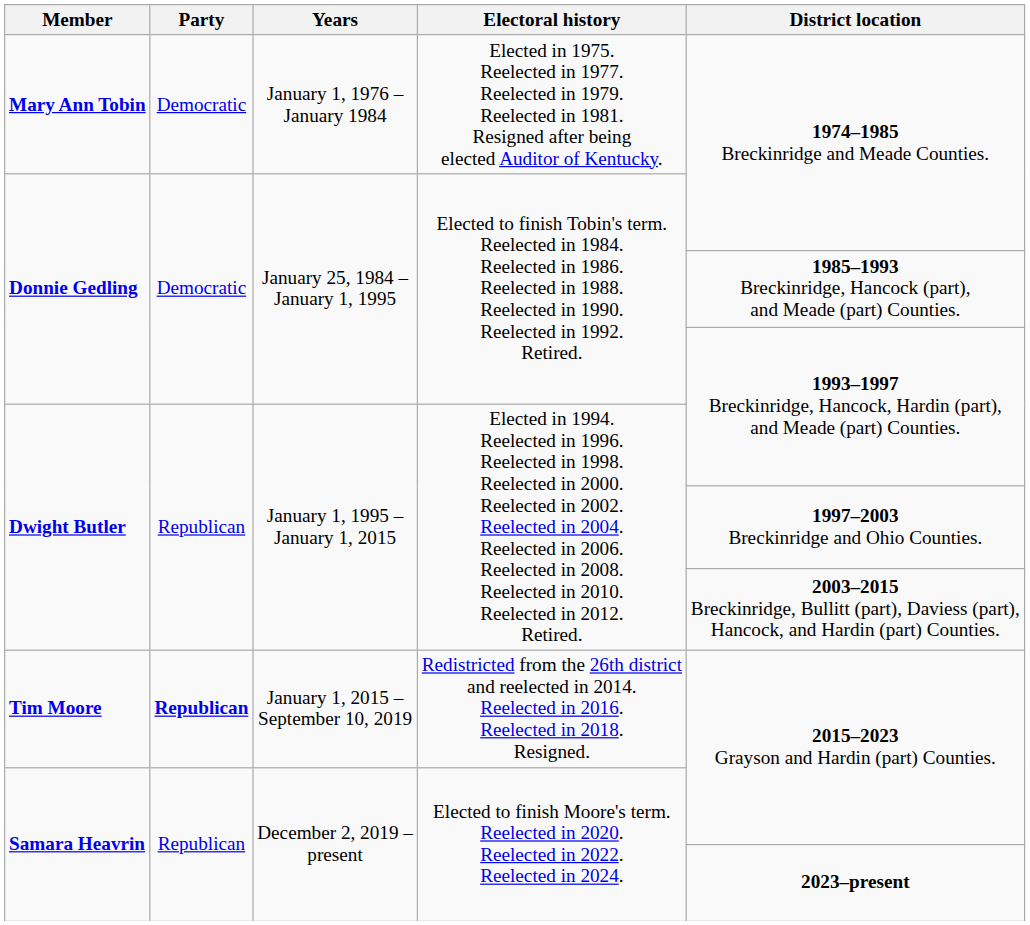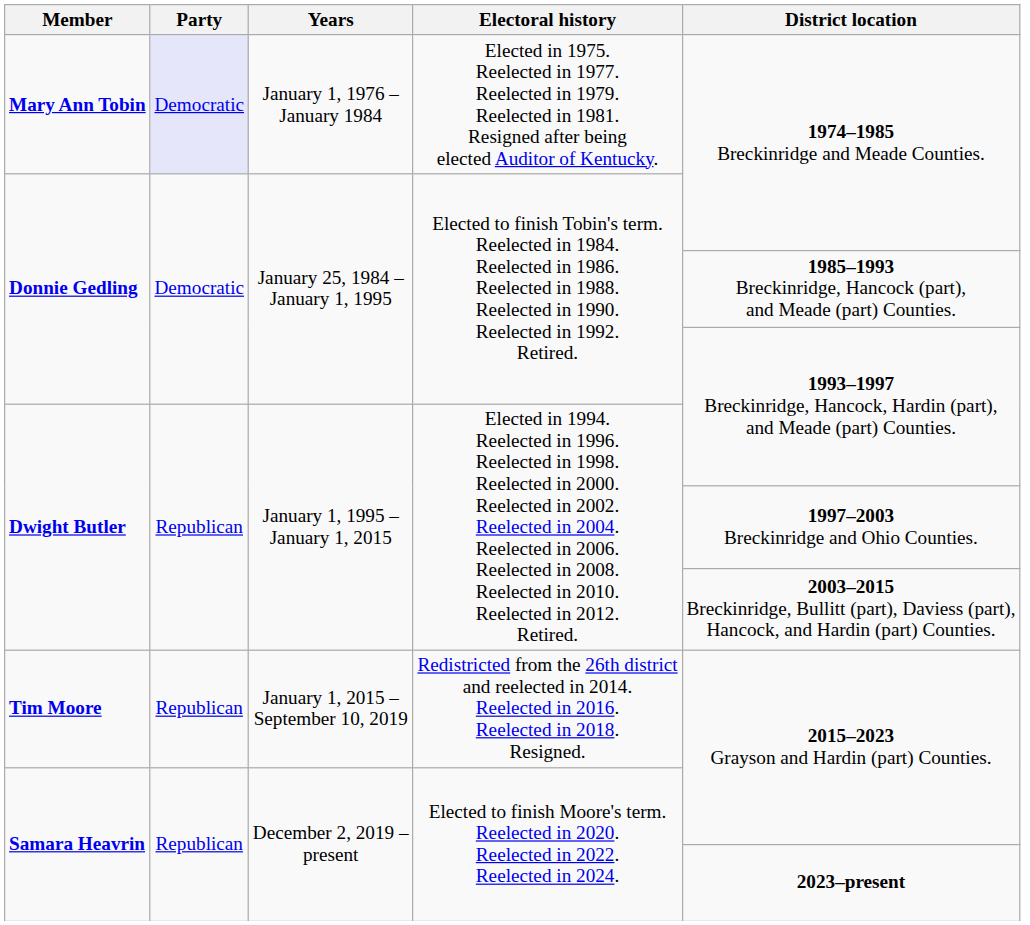(201, 104) no background -> (199, 104) lavender background
(201, 708) bold -> (199, 708) normal
